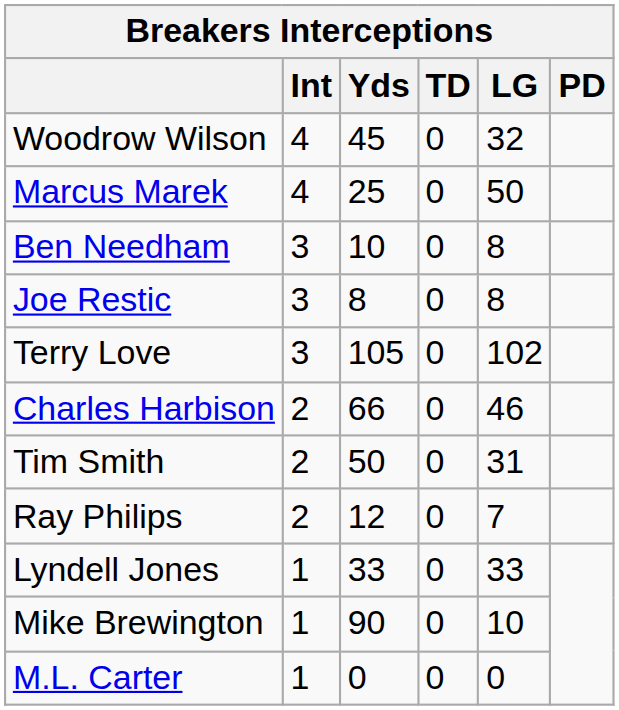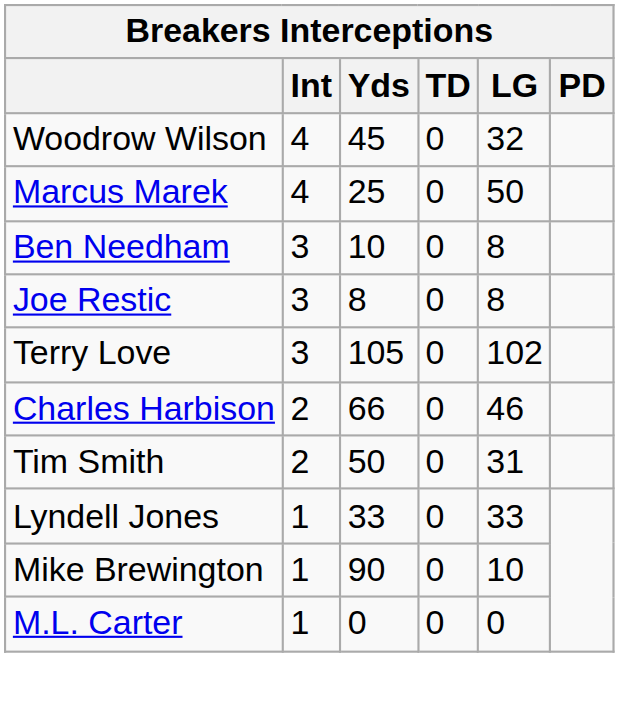- row: (98, 515)
